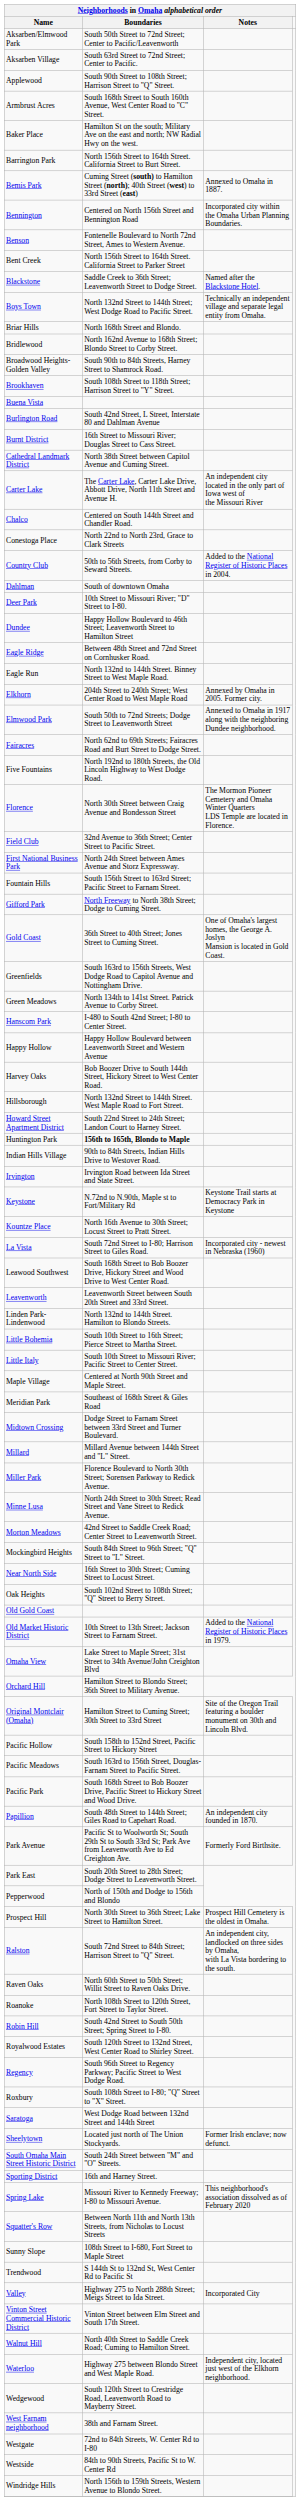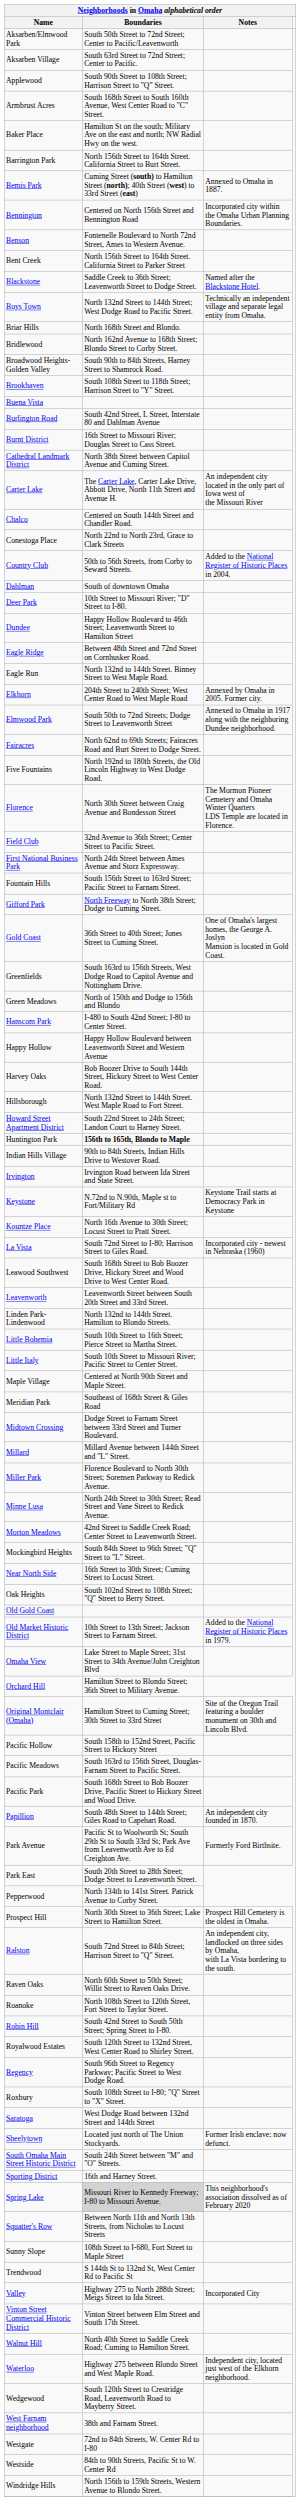(139, 1001) North 134th to 141st Street. Patrick Avenue to Corby Street. -> (138, 1001) North of 150th and Dodge to 156th and Blondo
(138, 1896) North of 150th and Dodge to 156th and Blondo -> (139, 1896) North 134th to 141st Street. Patrick Avenue to Corby Street.
(141, 2197) no background -> (141, 2197) lightgrey background
